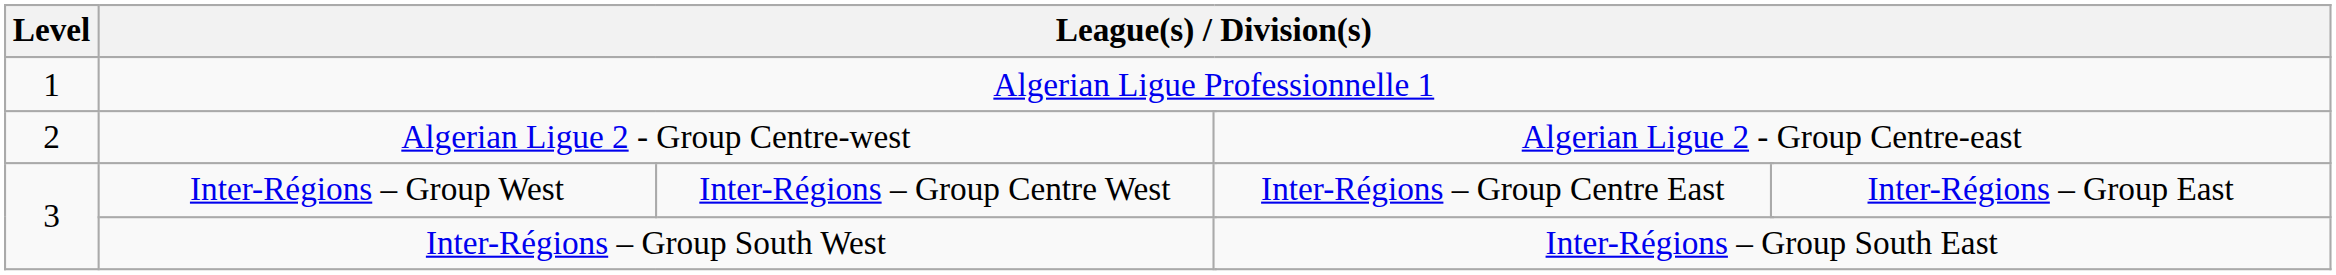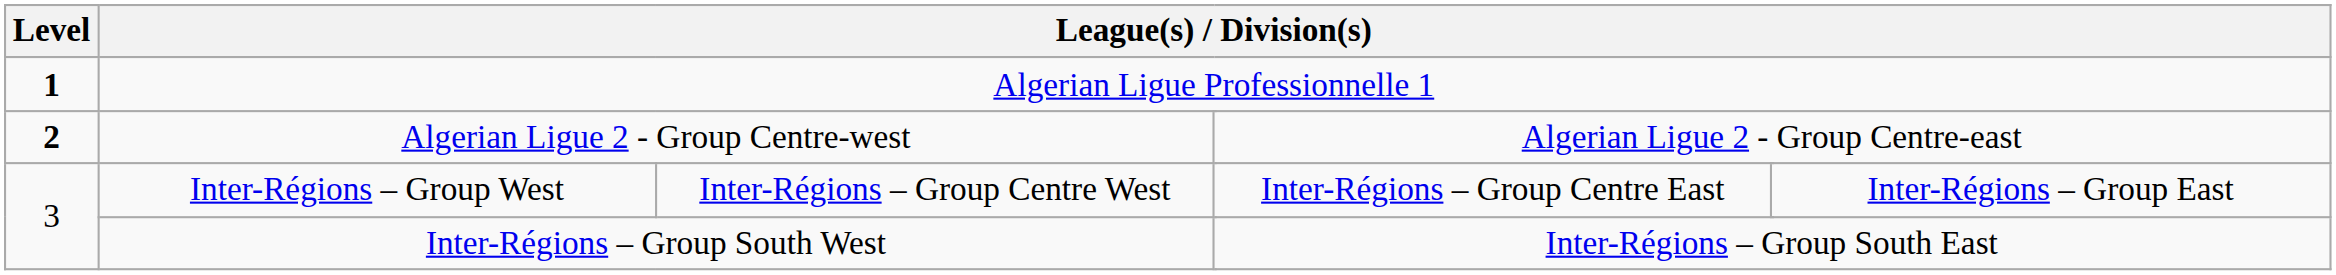(52, 83) normal -> (52, 83) bold
(52, 136) normal -> (52, 136) bold
